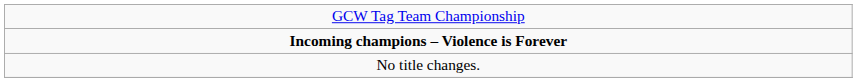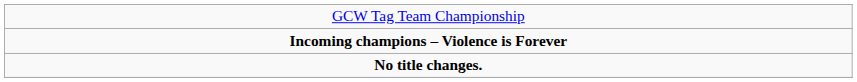(428, 65) normal -> (428, 65) bold
